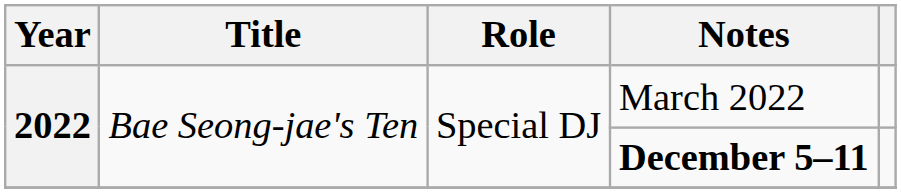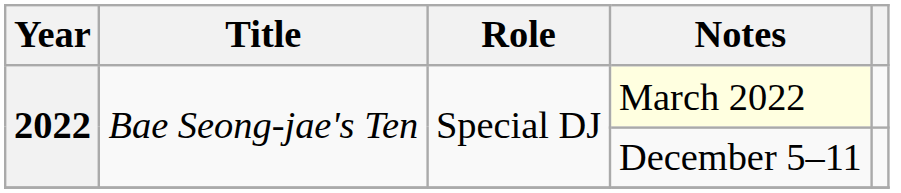(712, 95) no background -> (712, 95) lightyellow background
(744, 156) bold -> (740, 156) normal
